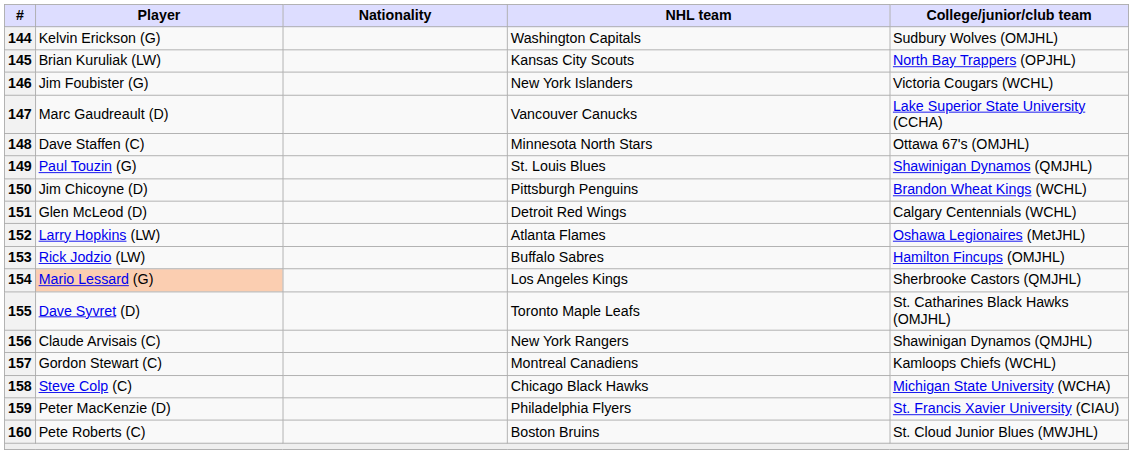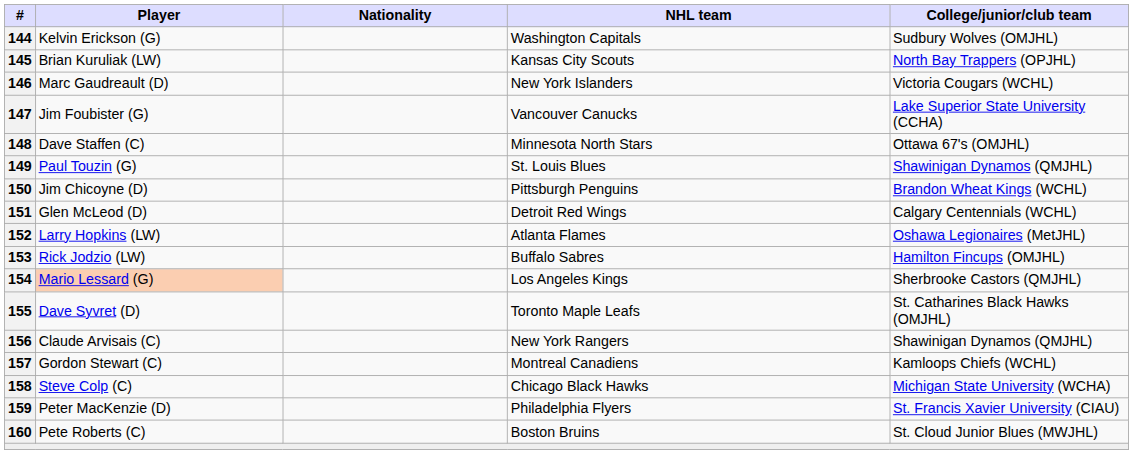(94, 83) Jim Foubister (G) -> (104, 83) Marc Gaudreault (D)
(104, 114) Marc Gaudreault (D) -> (94, 114) Jim Foubister (G)
